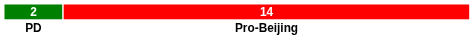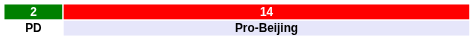(267, 28) no background -> (267, 28) lavender background
